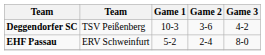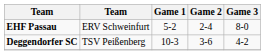rows swapped: (32, 42) <-> (42, 27)
